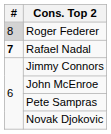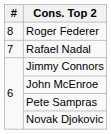(10, 31) lightgrey background -> (10, 31) no background
(10, 49) bold -> (10, 49) normal
